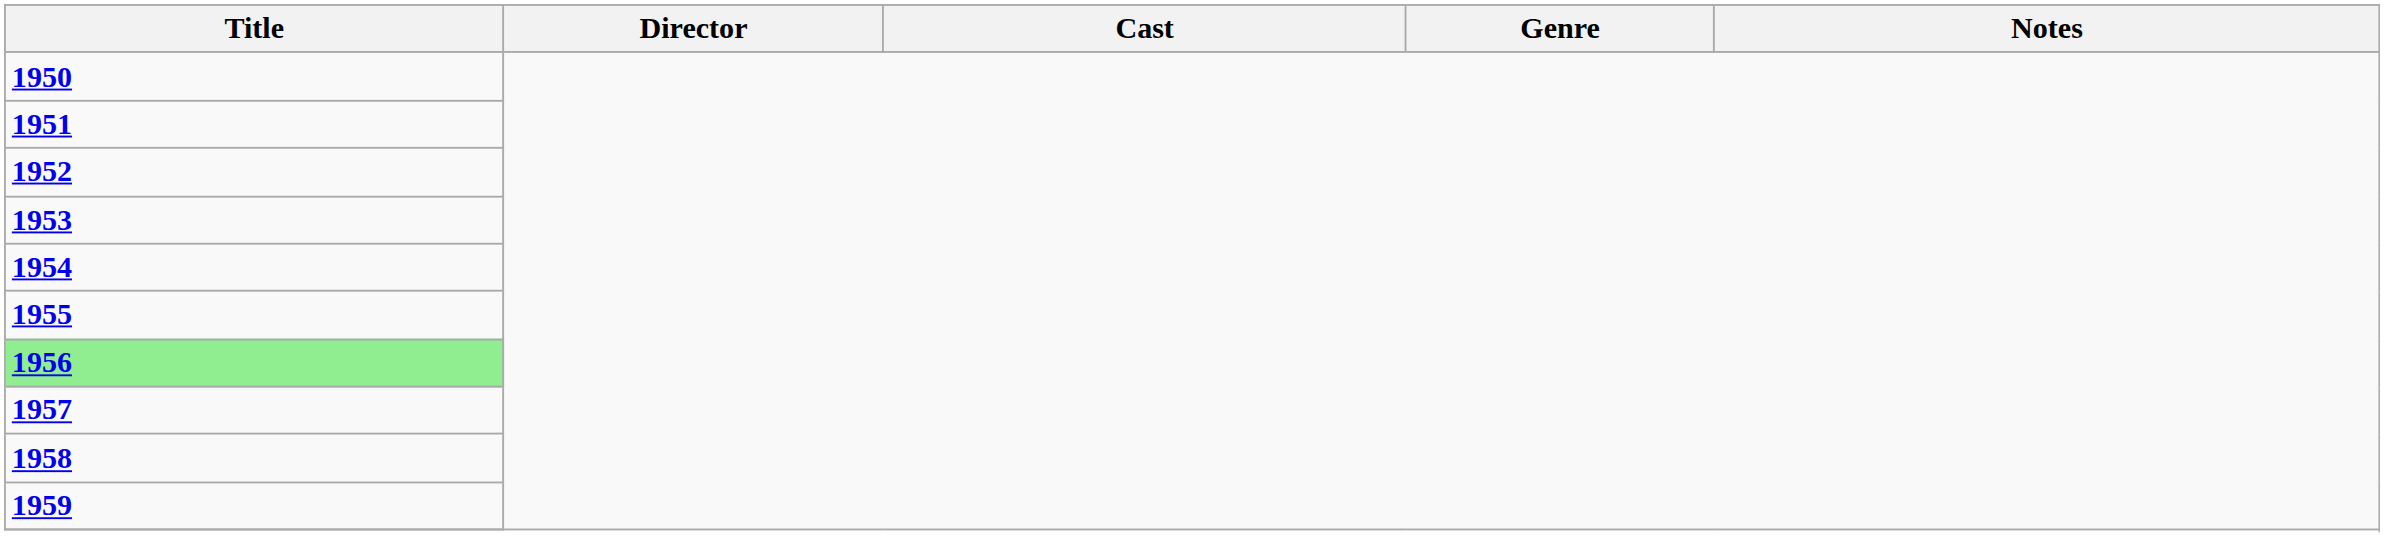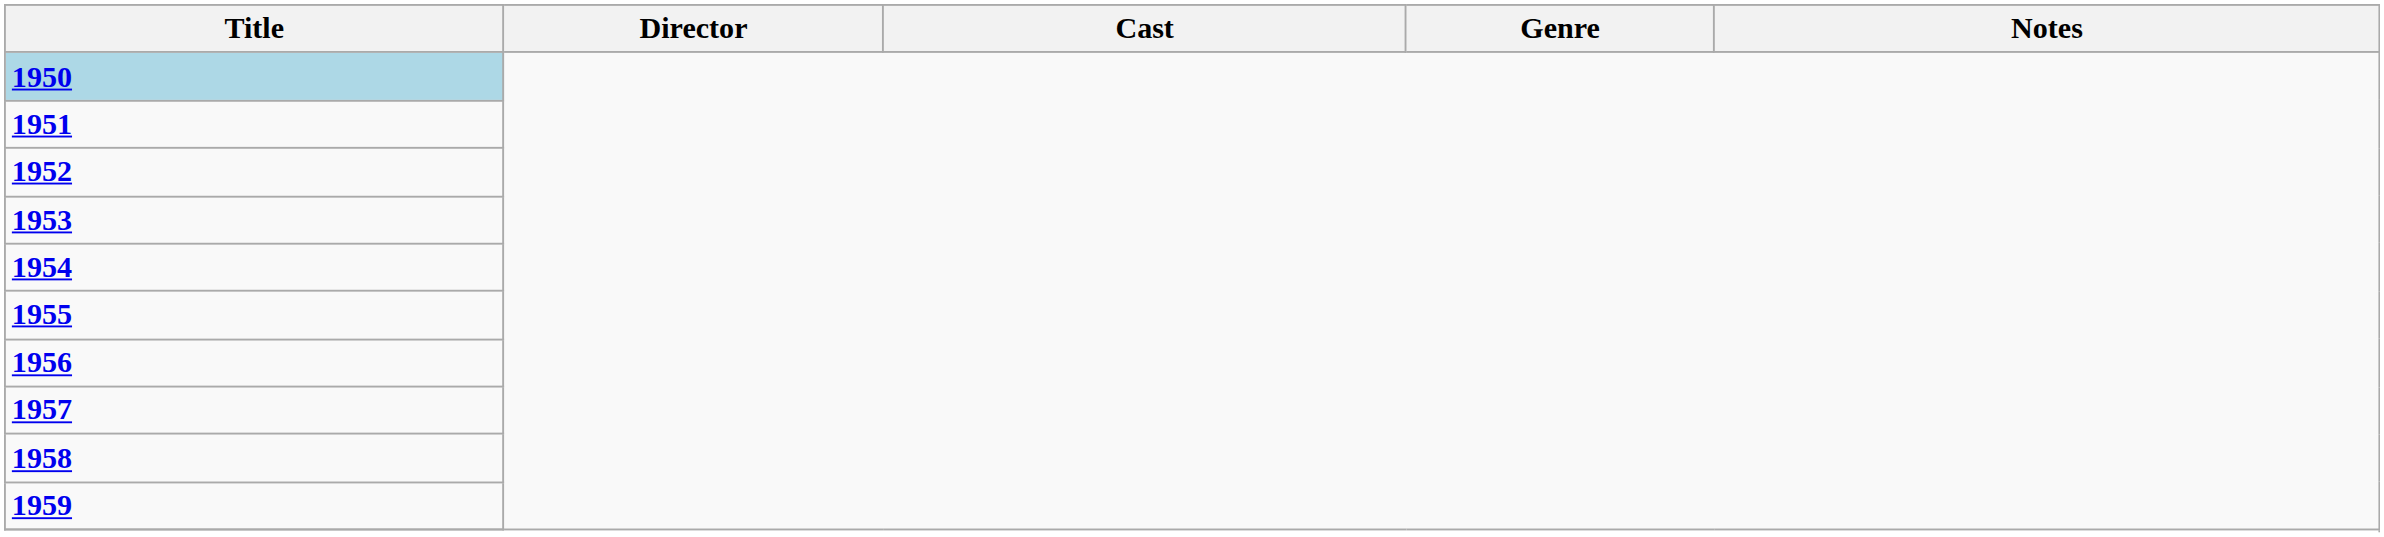(42, 76) no background -> (42, 76) lightblue background
(42, 362) lightgreen background -> (42, 362) no background
